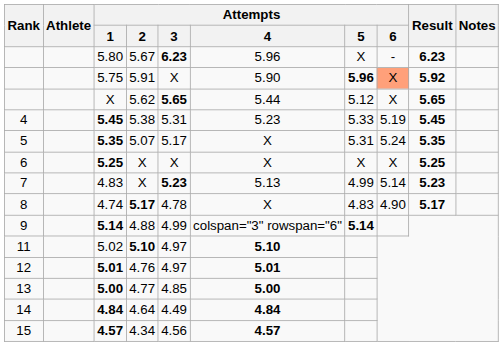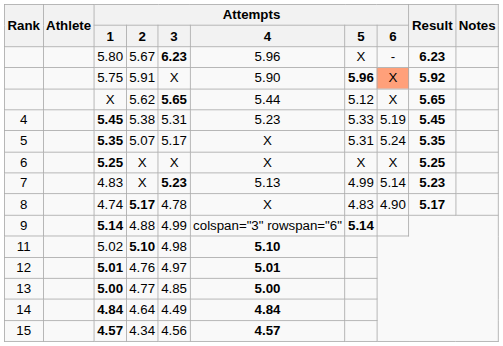(174, 246) 4.97 -> (174, 246) 4.98
